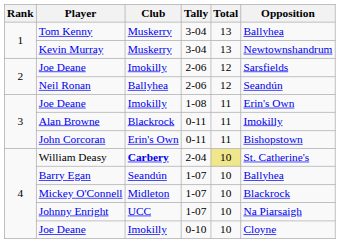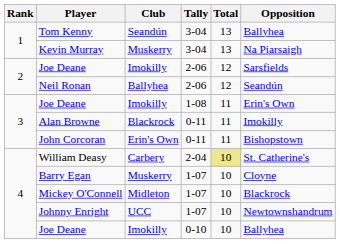(150, 31) Muskerry -> (147, 31) Seandún
(288, 49) Newtownshandrum -> (273, 49) Na Piarsaigh
(148, 157) bold -> (146, 157) normal
(147, 175) Seandún -> (150, 175) Muskerry
(264, 175) Ballyhea -> (260, 175) Cloyne
(273, 211) Na Piarsaigh -> (288, 211) Newtownshandrum
(260, 229) Cloyne -> (264, 229) Ballyhea
